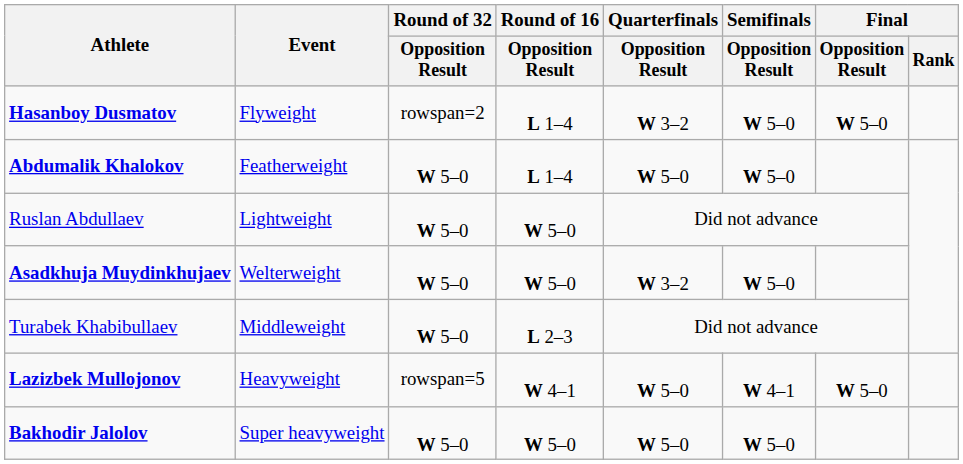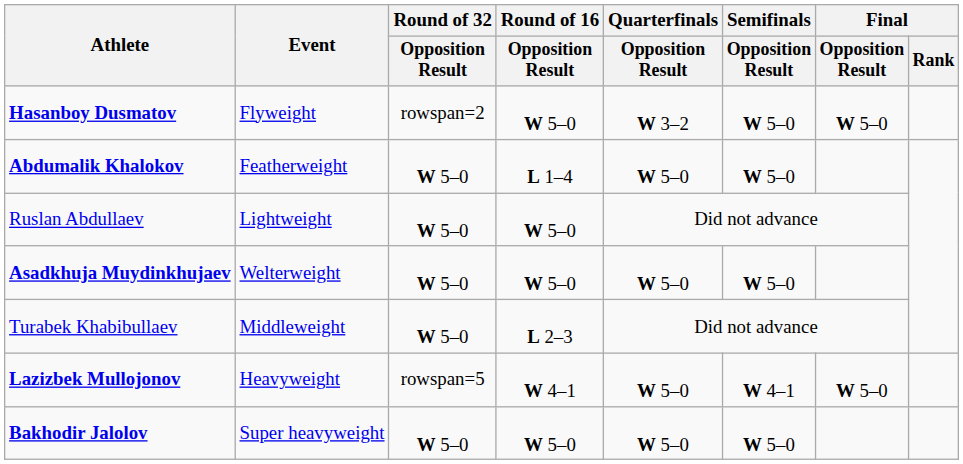(550, 124) L 1–4 -> (550, 124) W 5–0
(663, 284) W 3–2 -> (663, 284) W 5–0
